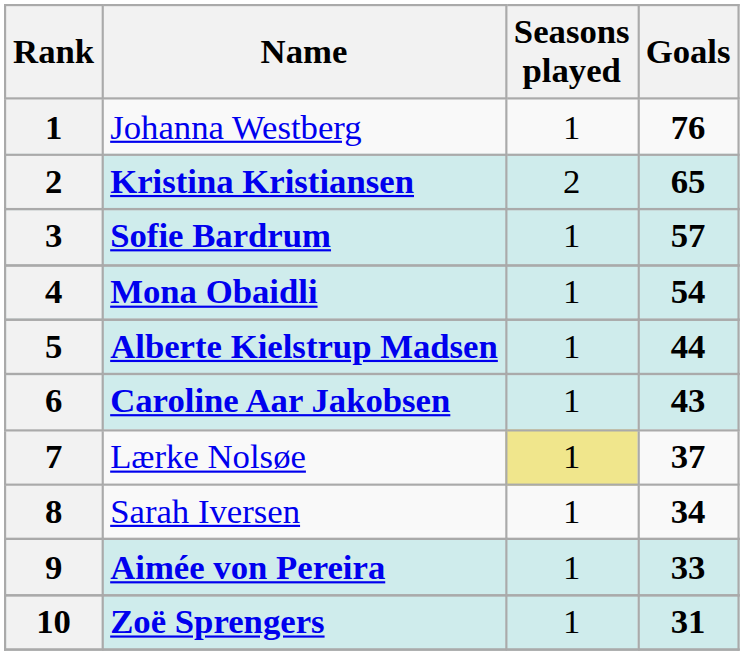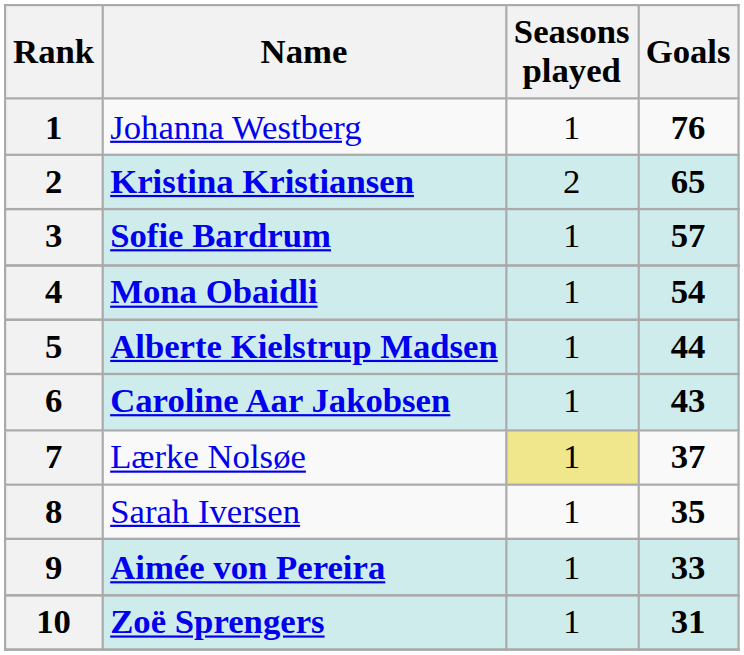(688, 511) 34 -> (688, 511) 35
